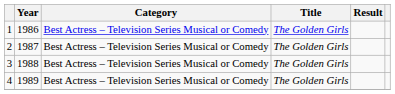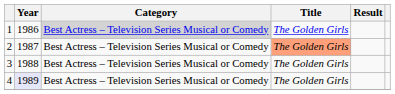(156, 30) no background -> (156, 30) lightgrey background
(311, 47) no background -> (311, 47) lightsalmon background
(28, 81) no background -> (28, 81) lavender background
